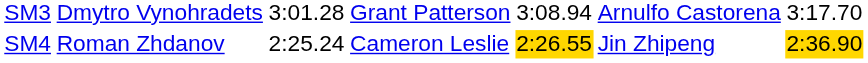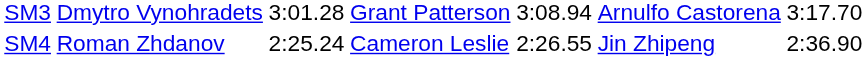(554, 44) gold background -> (554, 44) no background
(824, 44) gold background -> (824, 44) no background
